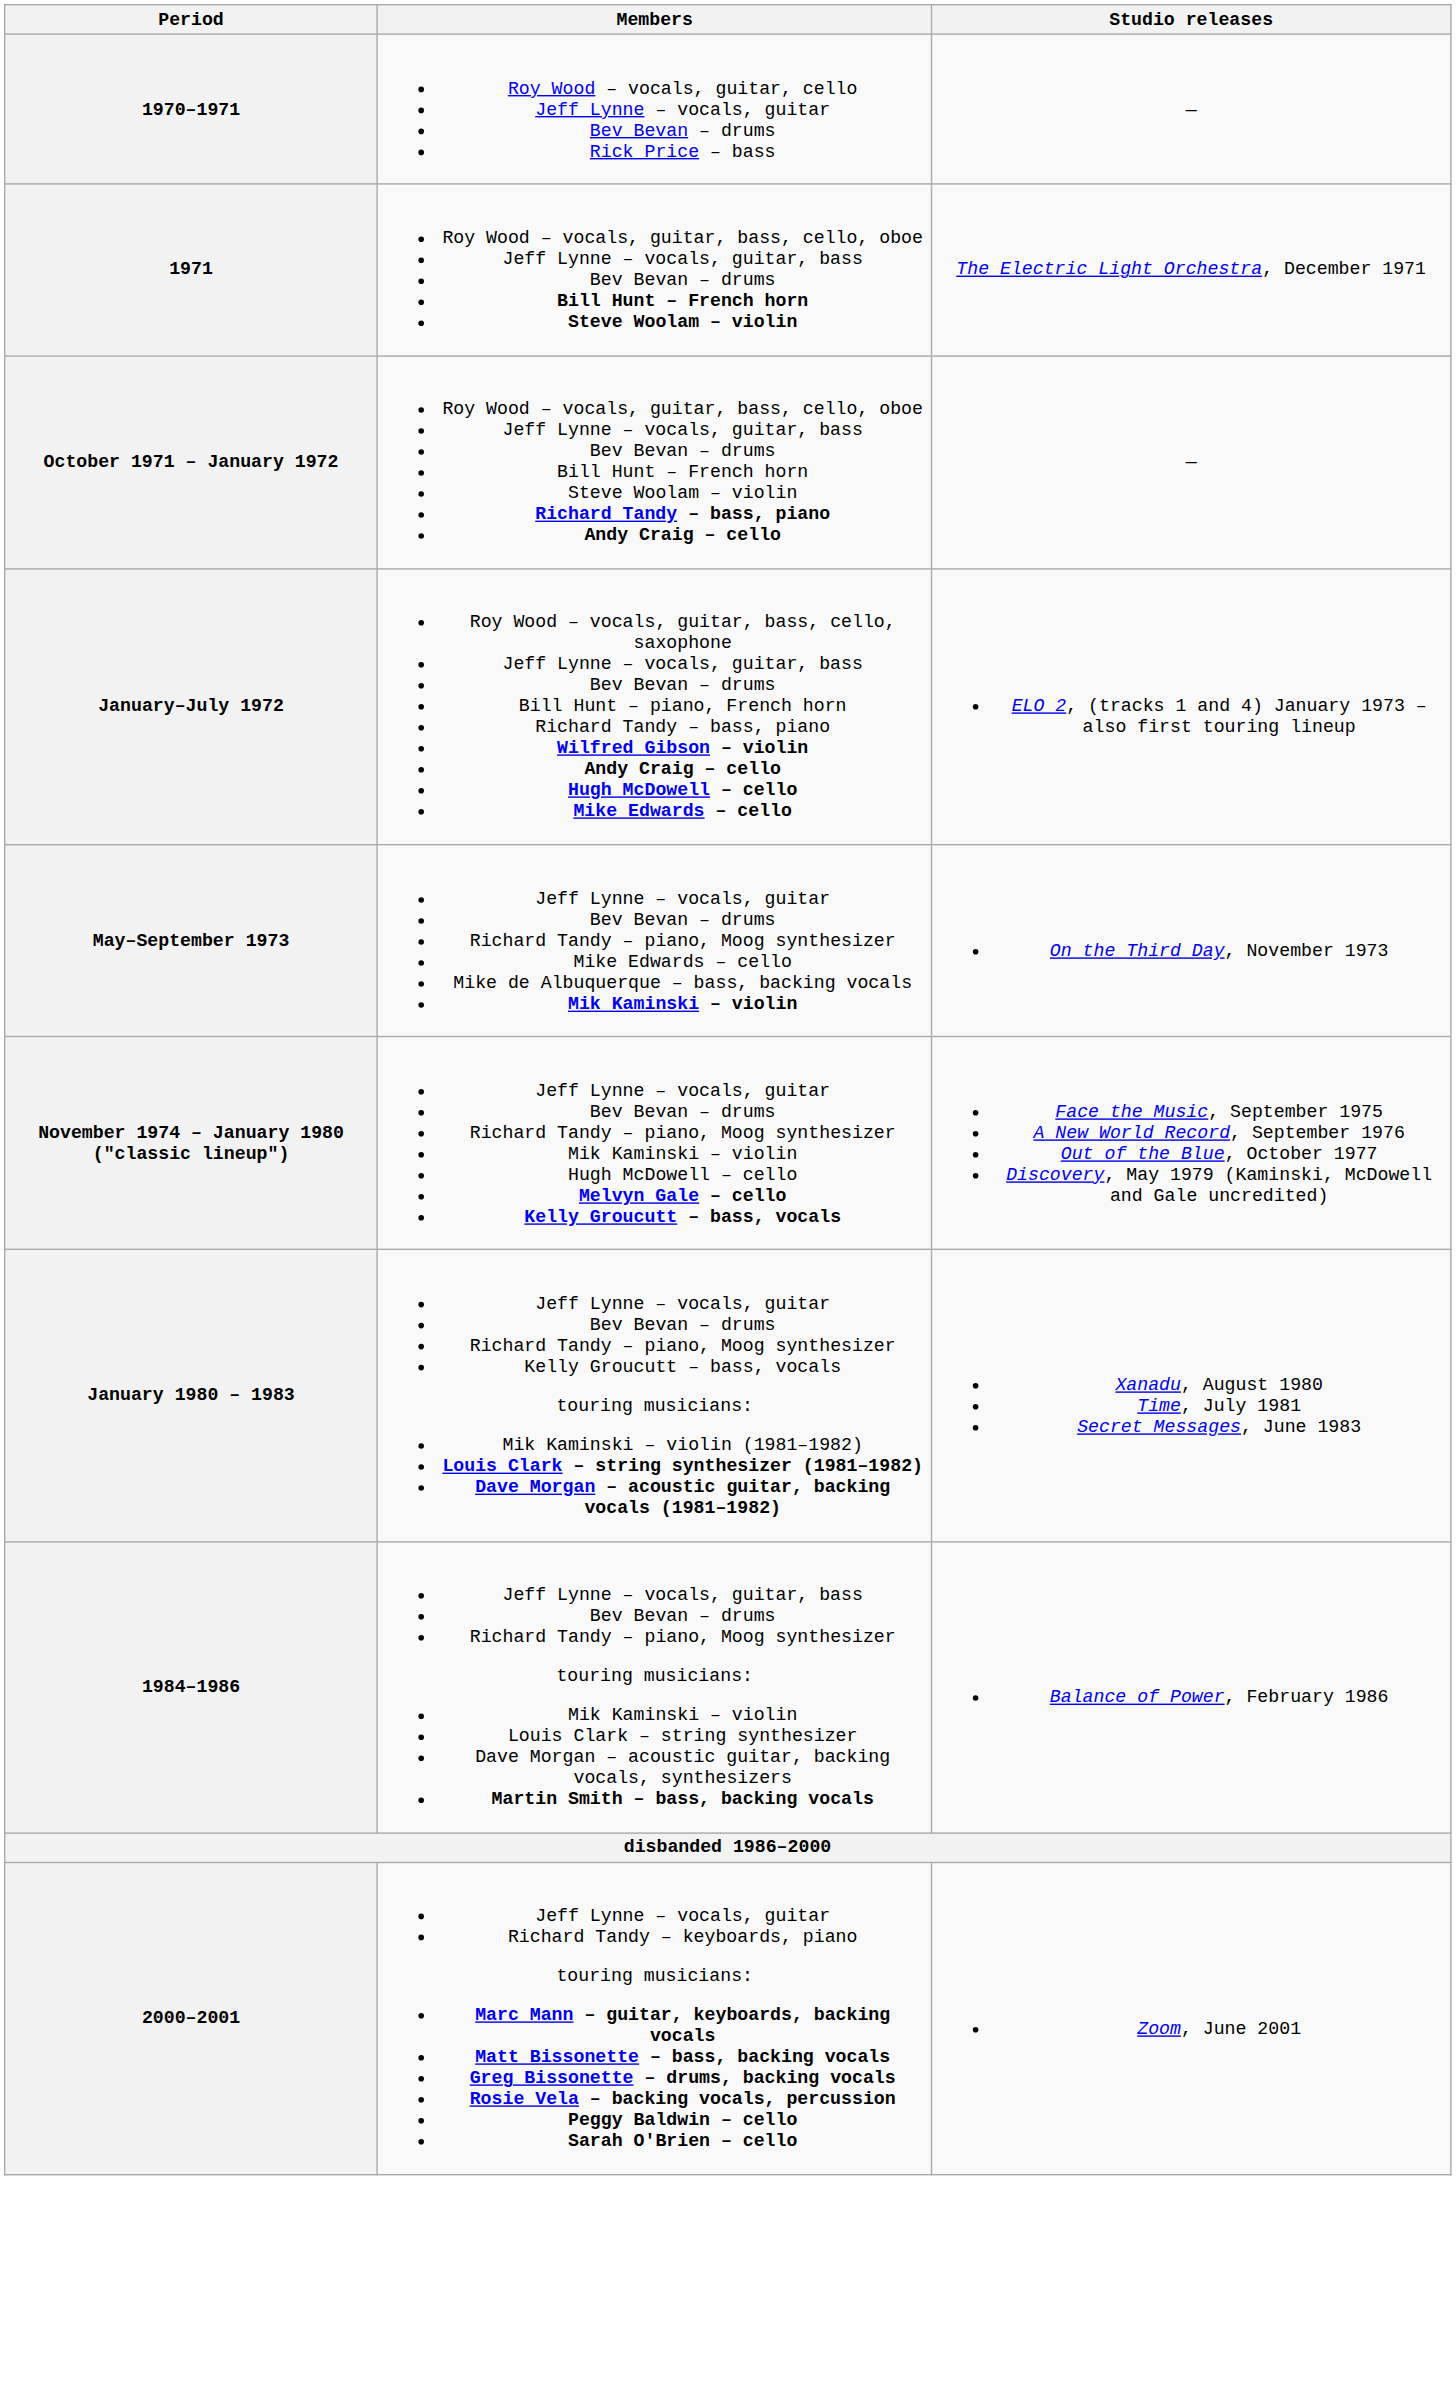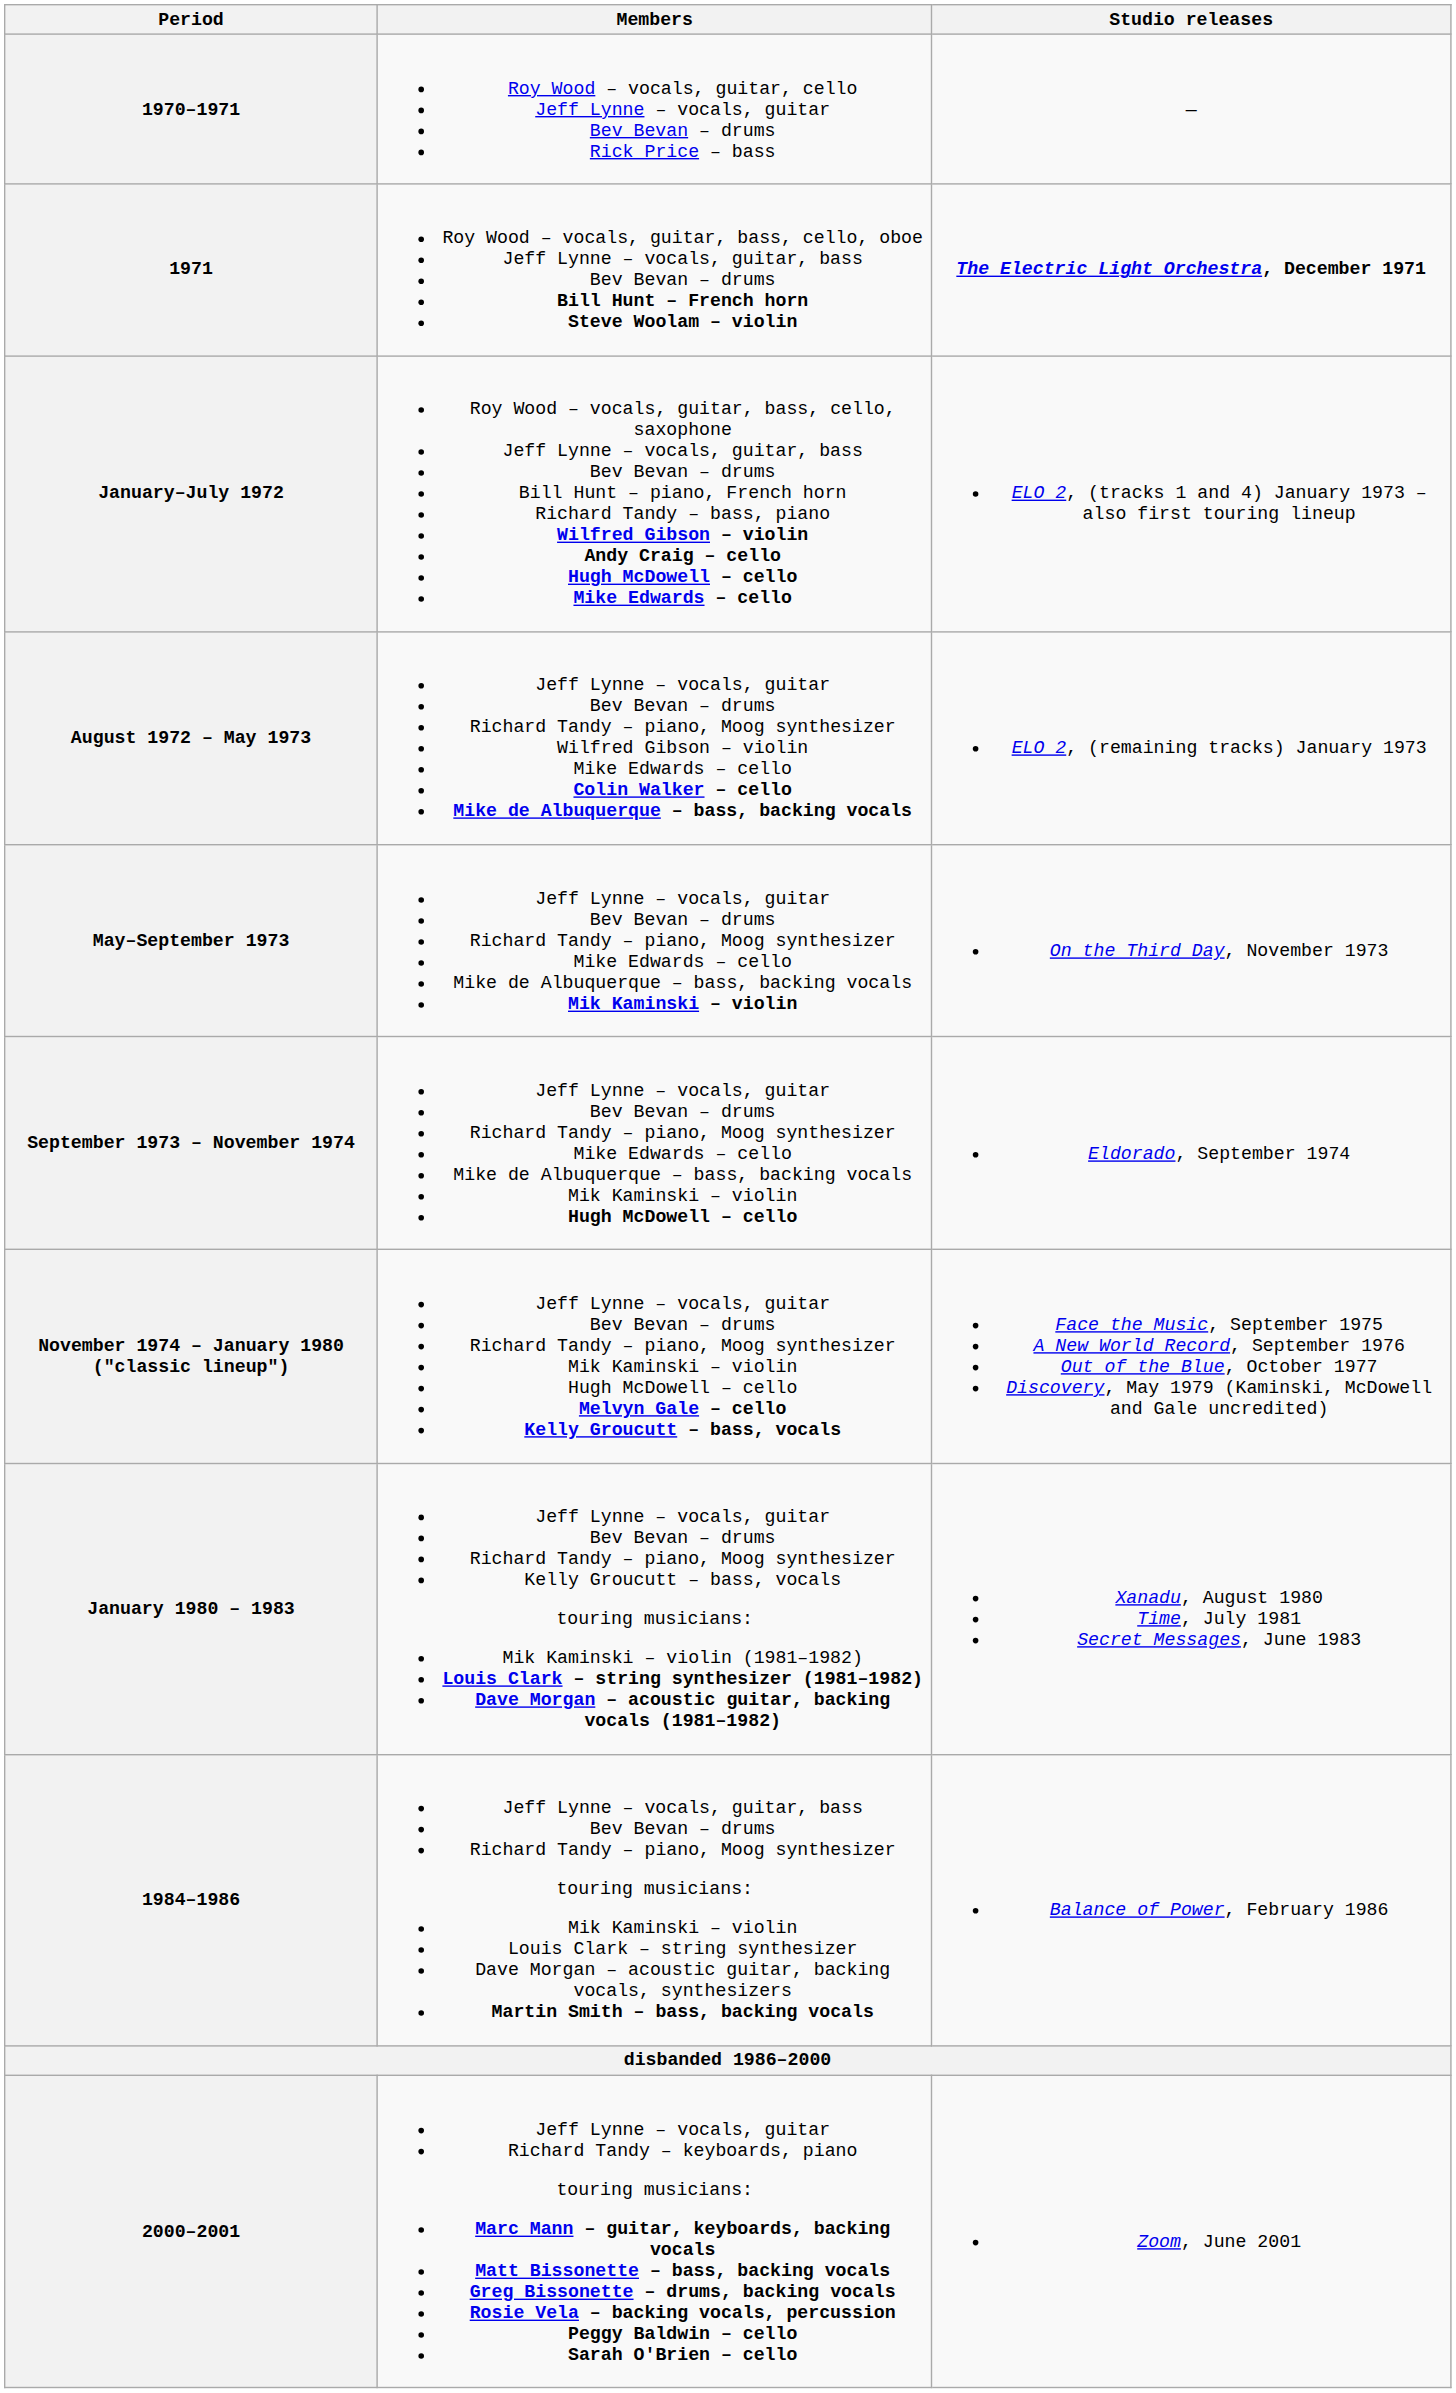(1191, 270) normal -> (1191, 270) bold
- row: (191, 462)
+ row: (191, 738)
+ row: (191, 1143)
